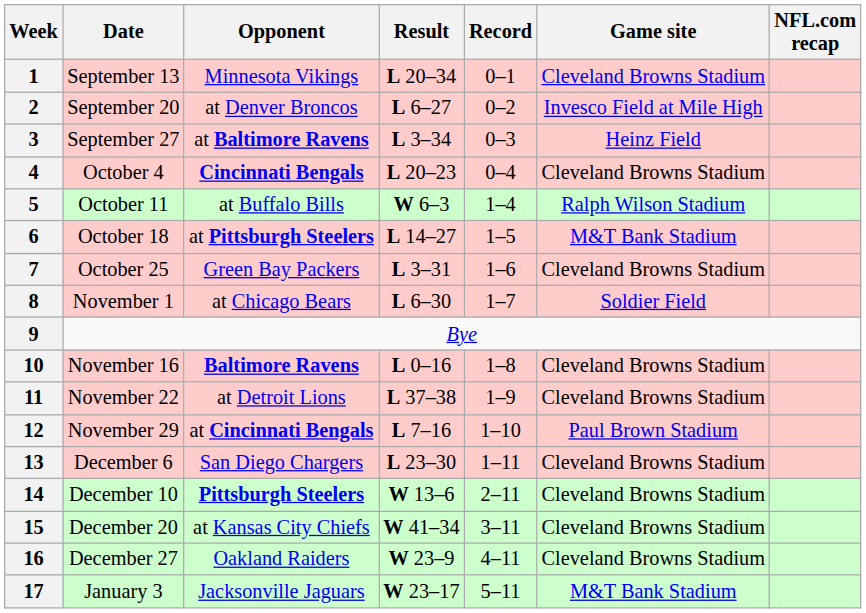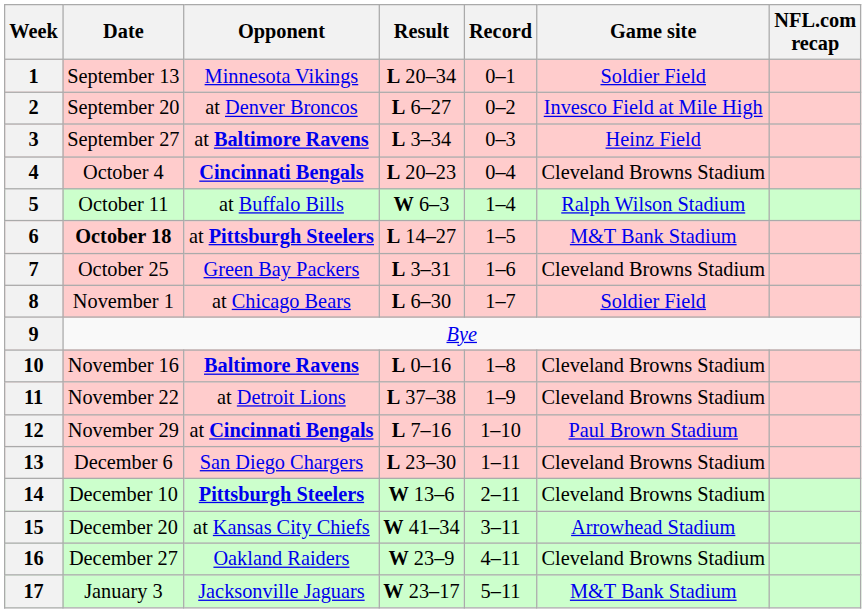(653, 75) Cleveland Browns Stadium -> (653, 75) Soldier Field
(123, 236) normal -> (123, 236) bold
(653, 526) Cleveland Browns Stadium -> (653, 526) Arrowhead Stadium
